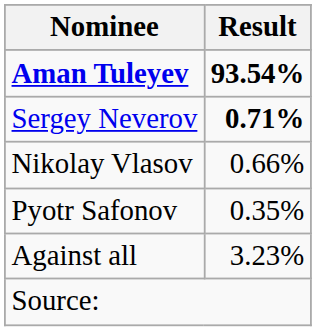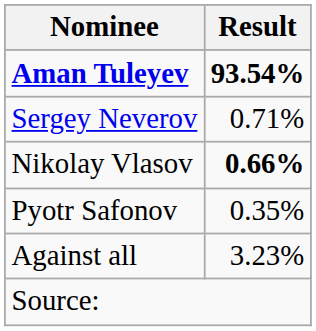(265, 118) bold -> (267, 118) normal
(267, 164) normal -> (265, 164) bold
